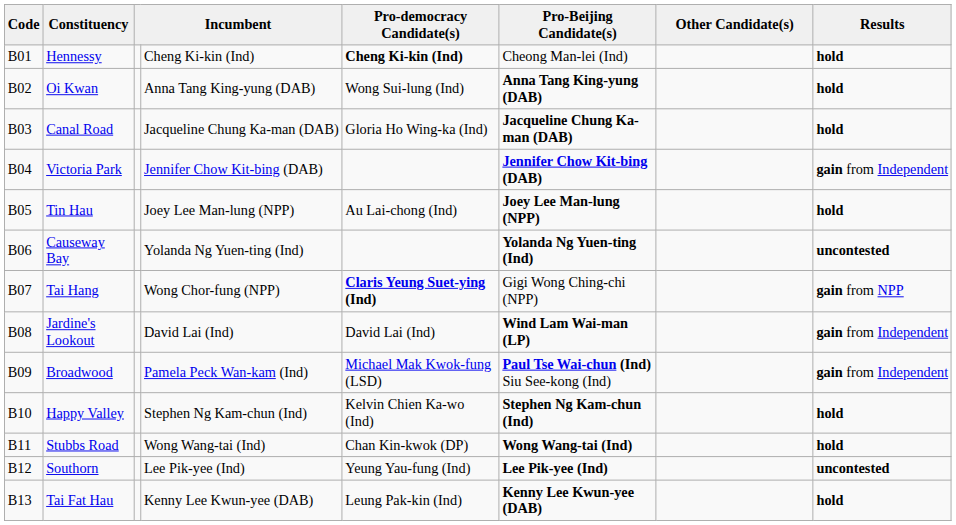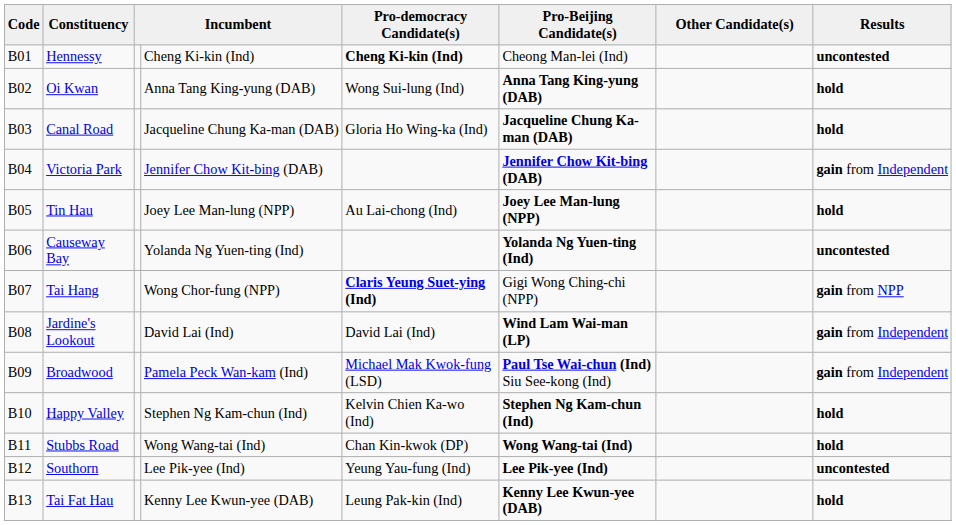(830, 56) hold -> (853, 56) uncontested
